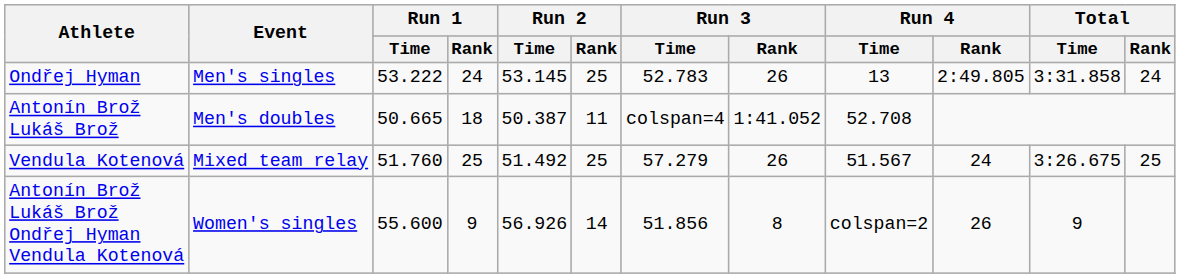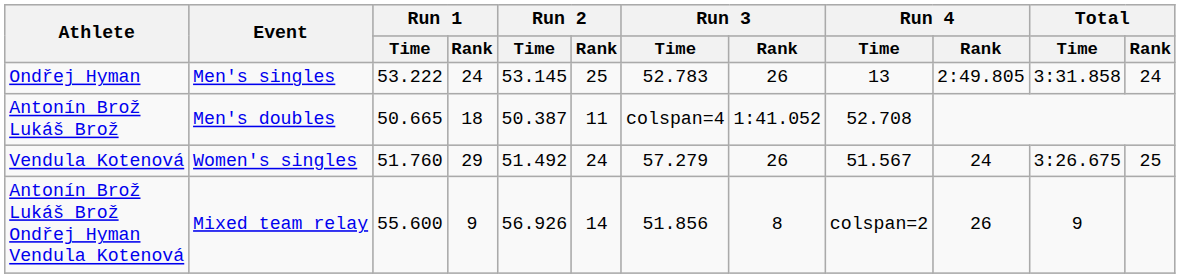(281, 161) Mixed team relay -> (275, 161) Women's singles
(472, 161) 25 -> (472, 161) 29
(597, 161) 25 -> (597, 161) 24
(275, 224) Women's singles -> (281, 224) Mixed team relay
